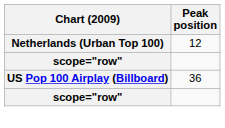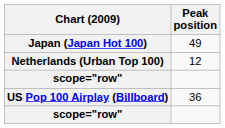+ row: (88, 43)
